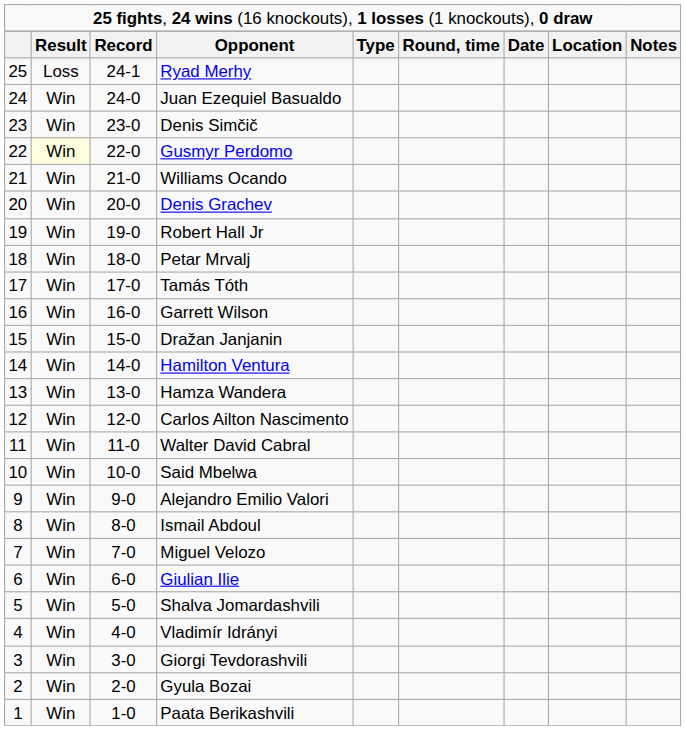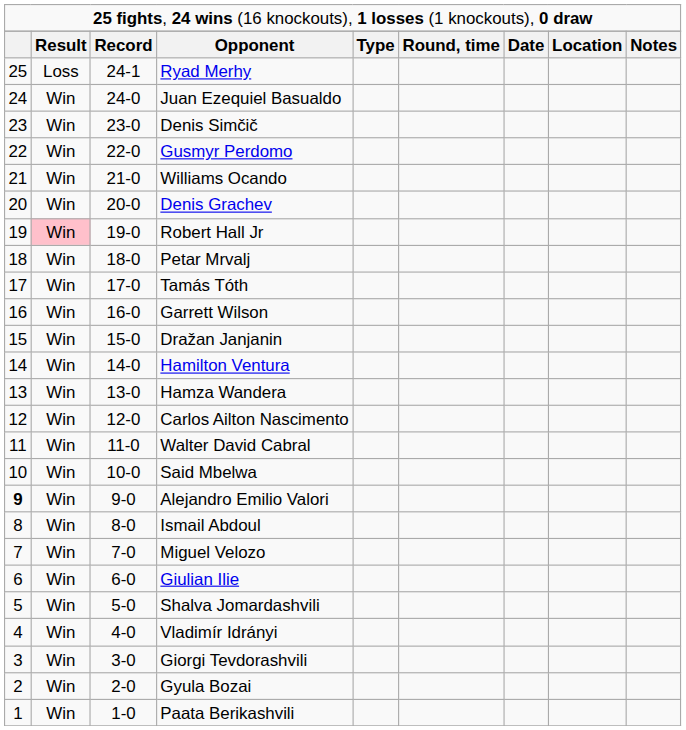(61, 152) lightyellow background -> (61, 152) no background
(61, 232) no background -> (61, 232) pink background
(18, 499) normal -> (18, 499) bold
